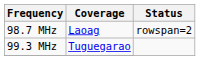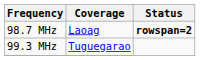(164, 30) normal -> (164, 30) bold
